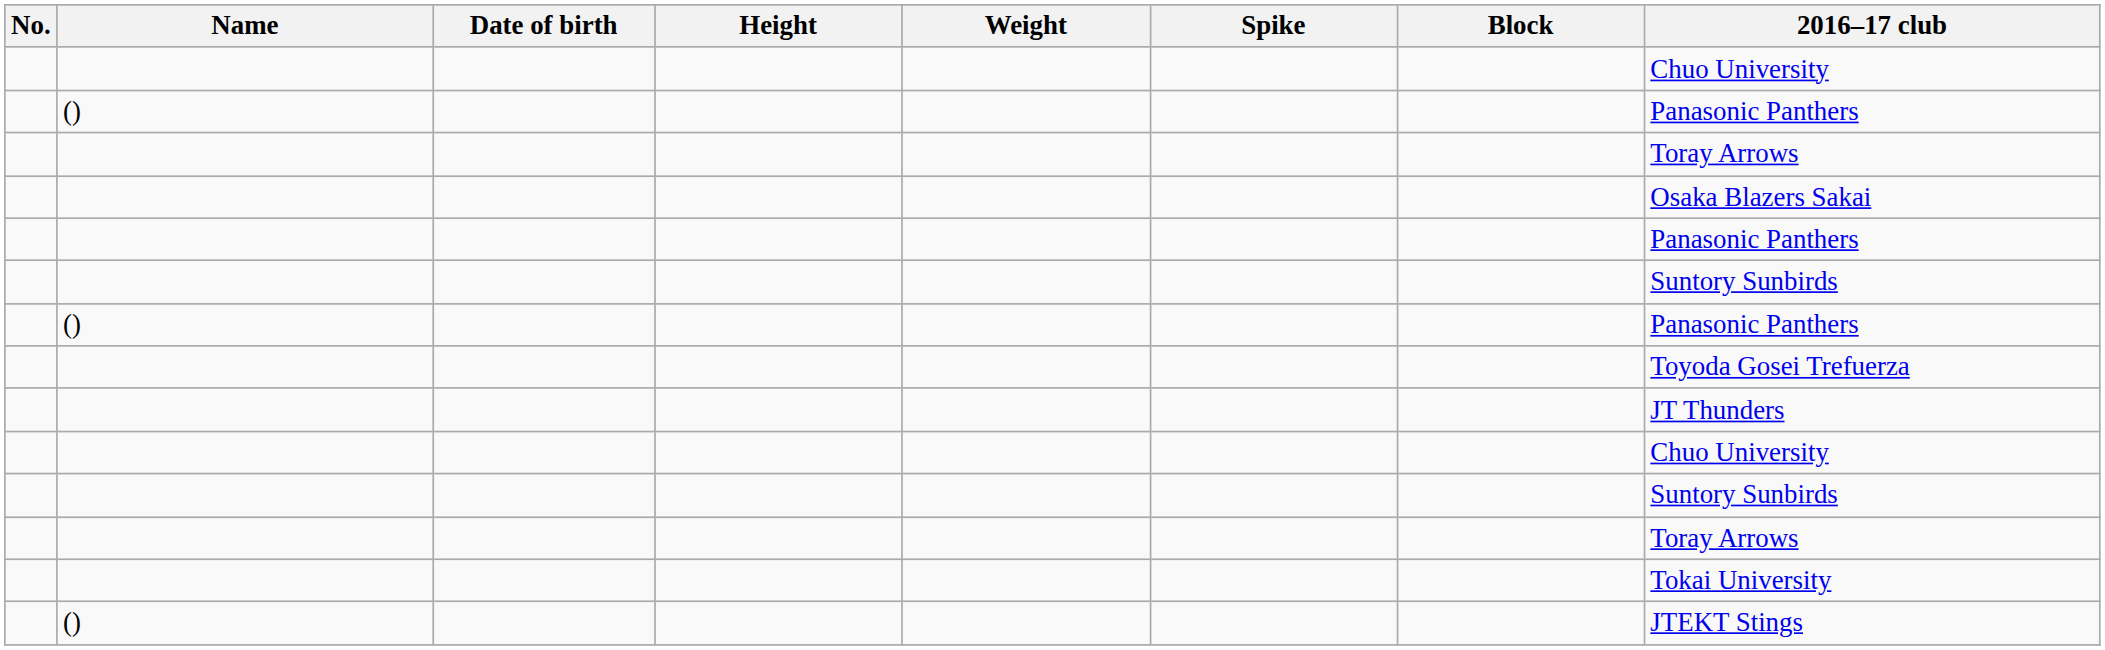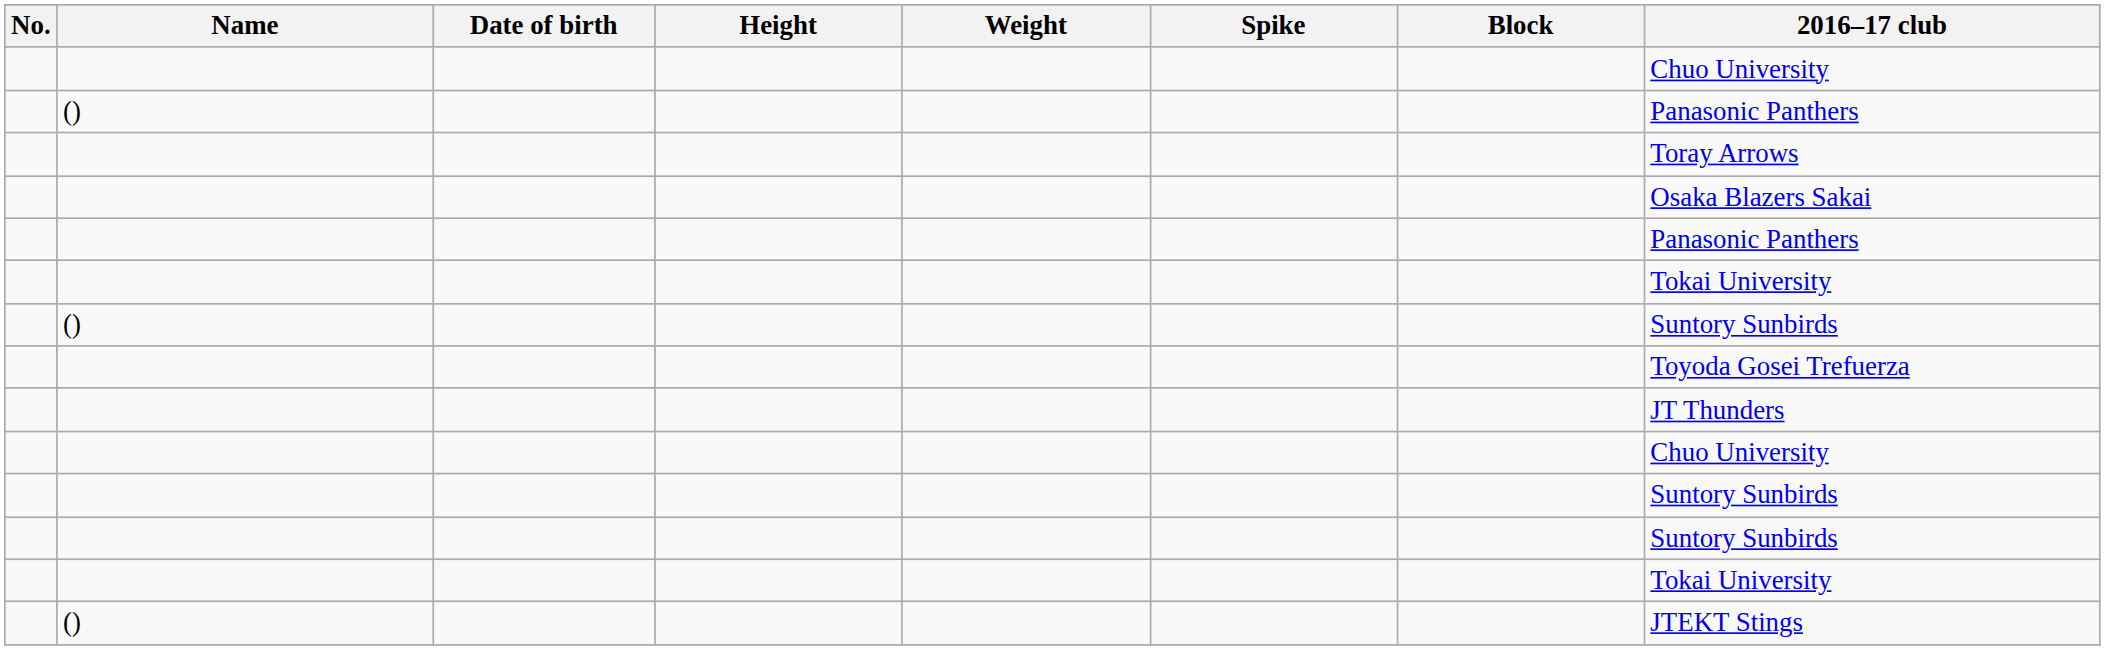(1744, 281) Suntory Sunbirds -> (1741, 281) Tokai University
(1755, 324) Panasonic Panthers -> (1744, 324) Suntory Sunbirds
(1724, 537) Toray Arrows -> (1744, 537) Suntory Sunbirds
